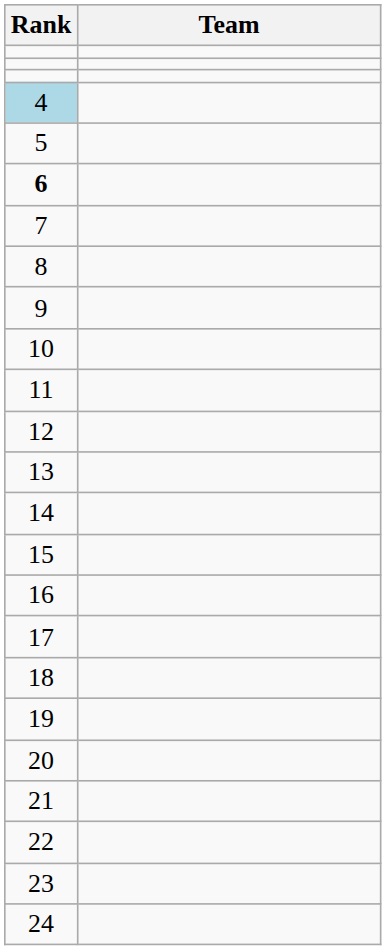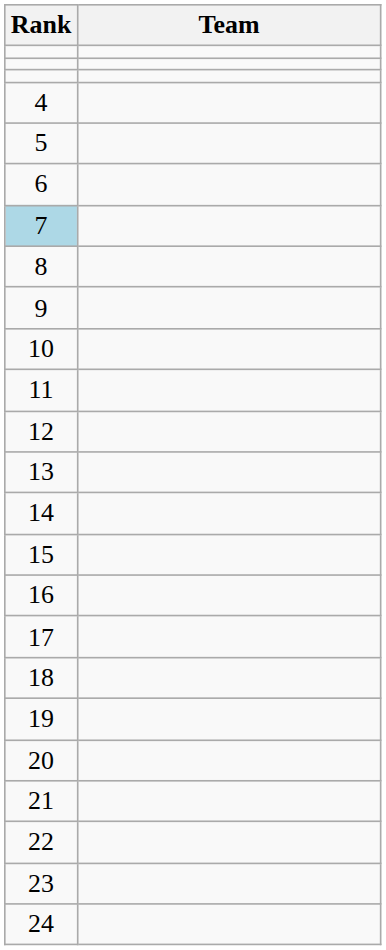(41, 102) lightblue background -> (41, 102) no background
(41, 184) bold -> (41, 184) normal
(41, 225) no background -> (41, 225) lightblue background
